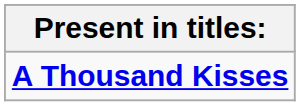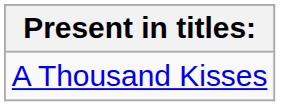(150, 75) bold -> (140, 75) normal
